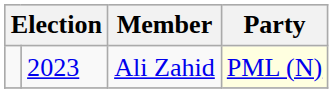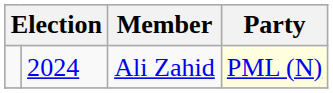(53, 66) 2023 -> (53, 66) 2024
